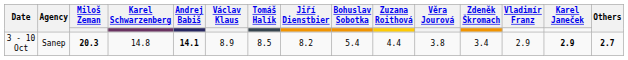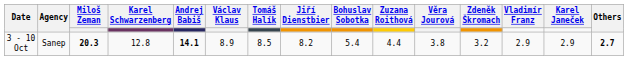(141, 43) 14.8 -> (141, 43) 12.8
(481, 43) 3.4 -> (481, 43) 3.2
(567, 43) bold -> (567, 43) normal
